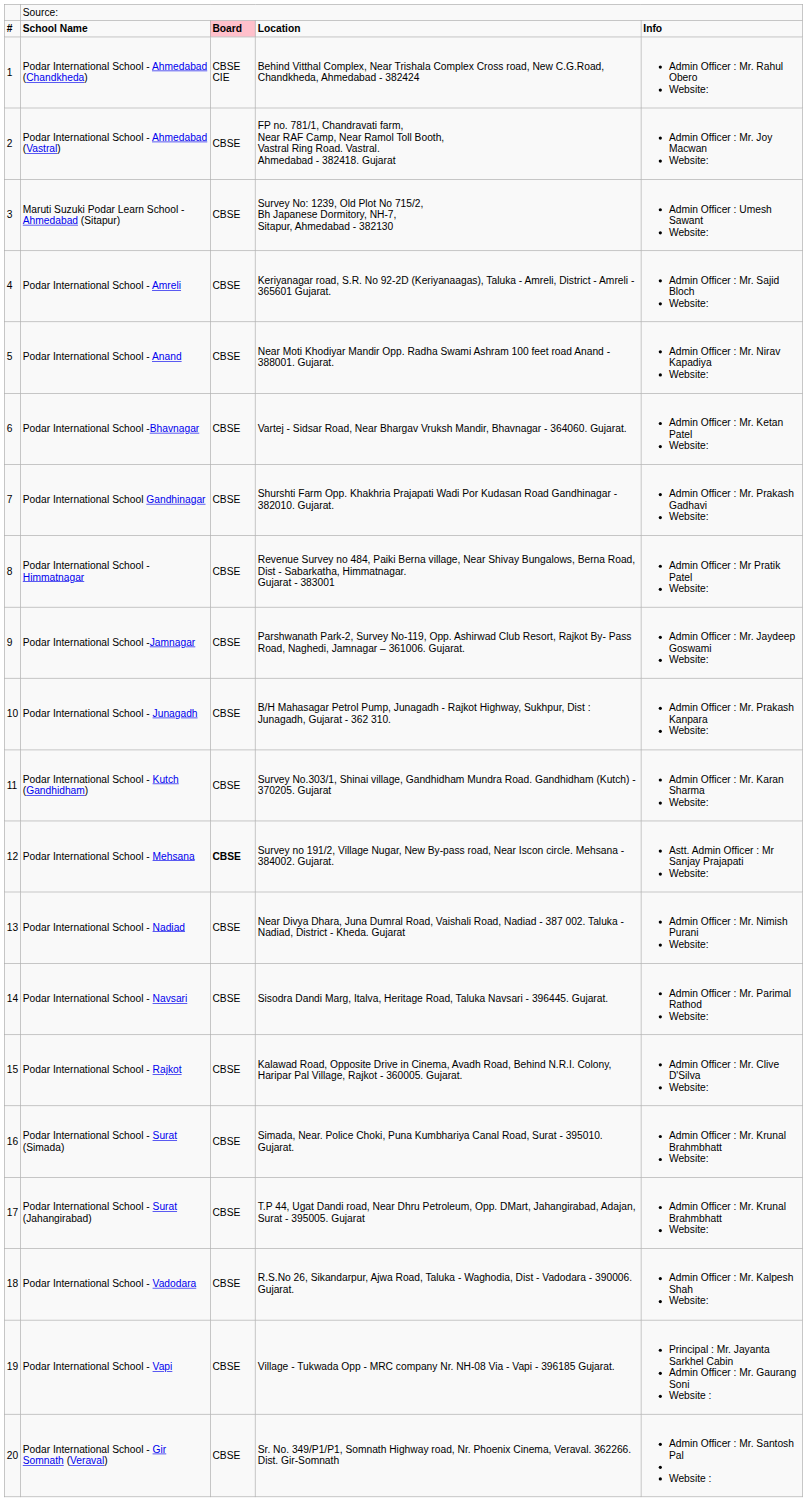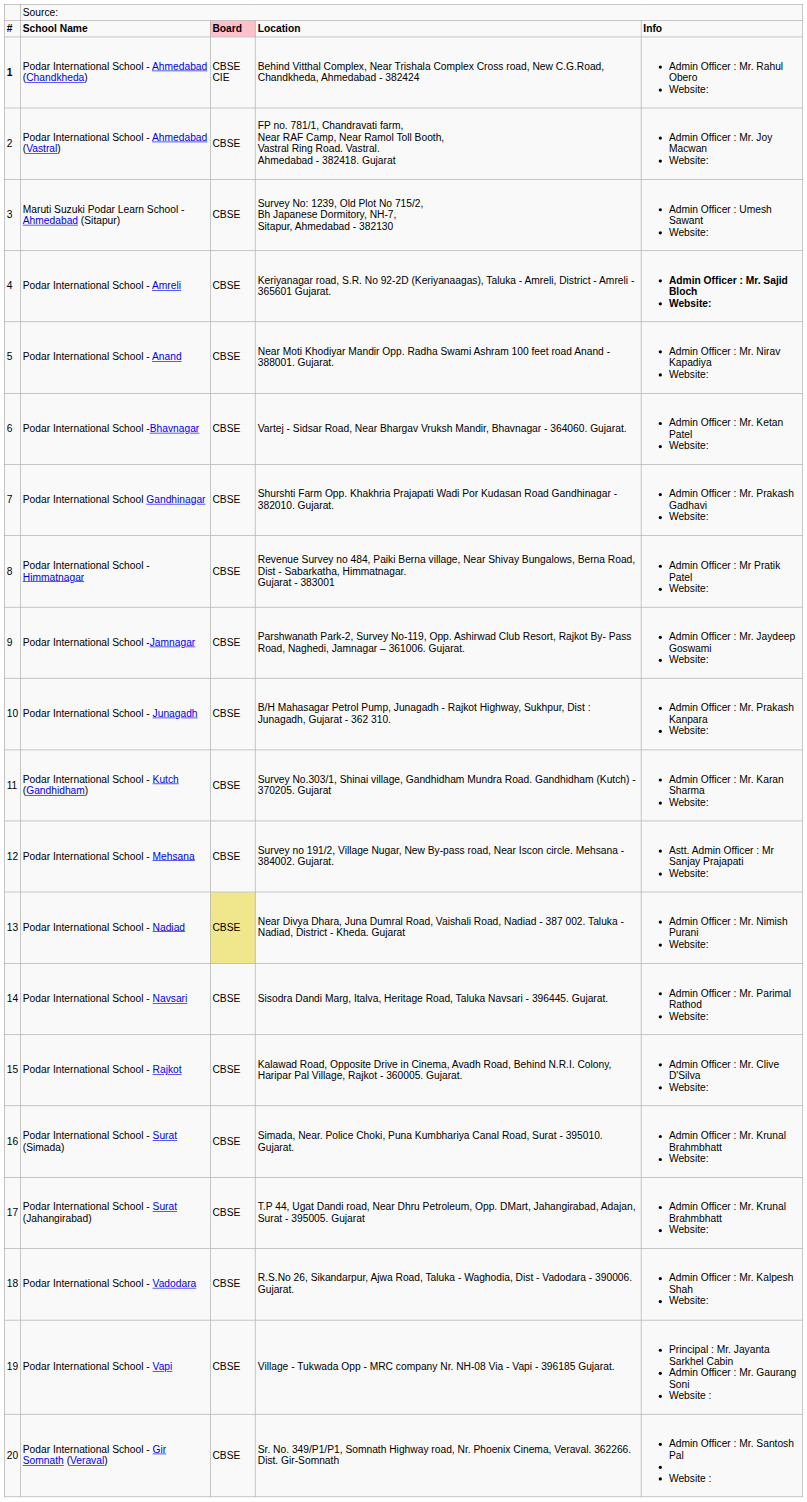(10, 72) normal -> (10, 72) bold
(722, 292) normal -> (722, 292) bold
(227, 856) bold -> (226, 856) normal
(226, 927) no background -> (226, 927) khaki background
